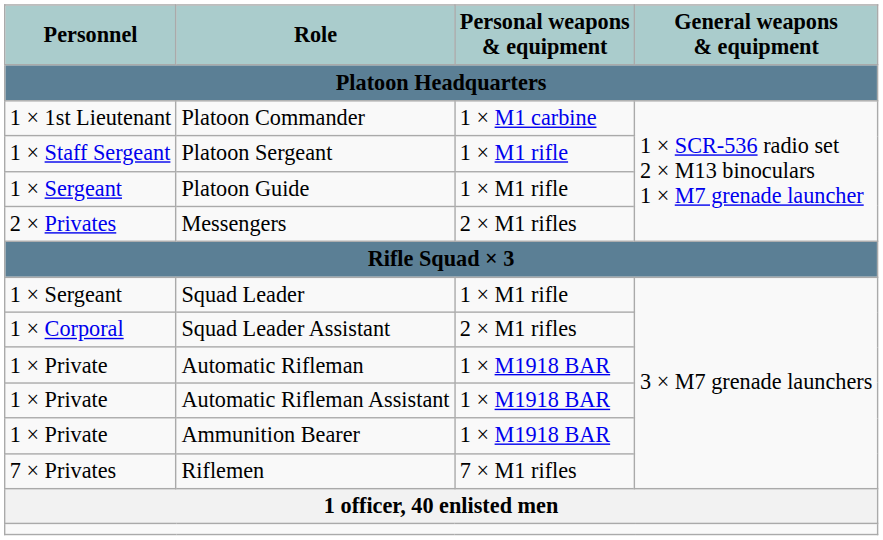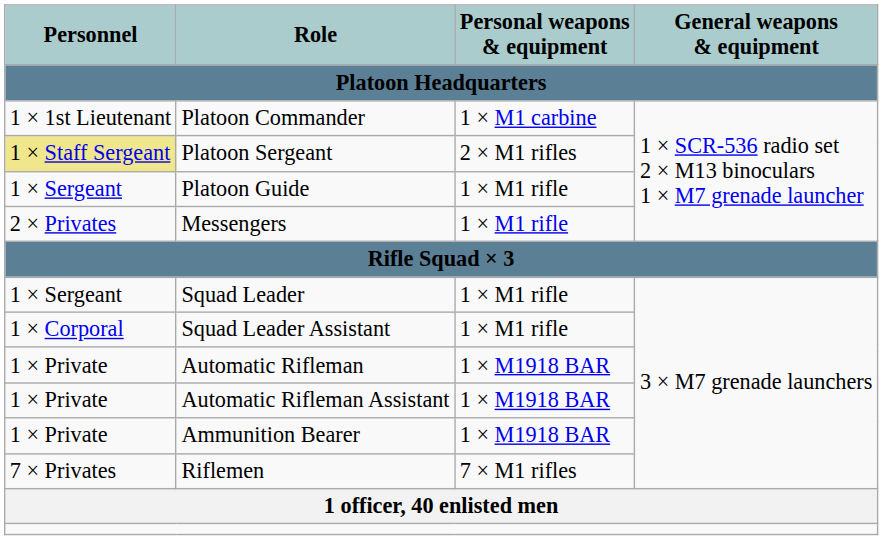(90, 153) no background -> (90, 153) khaki background
(514, 153) 1 × M1 rifle -> (518, 153) 2 × M1 rifles
(518, 223) 2 × M1 rifles -> (514, 223) 1 × M1 rifle
(518, 329) 2 × M1 rifles -> (514, 329) 1 × M1 rifle
